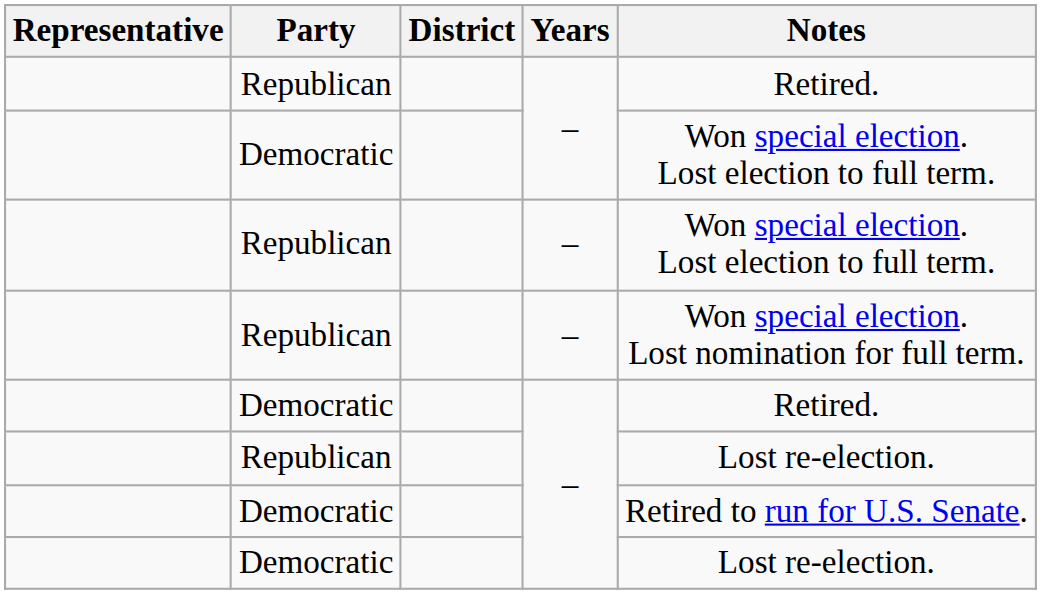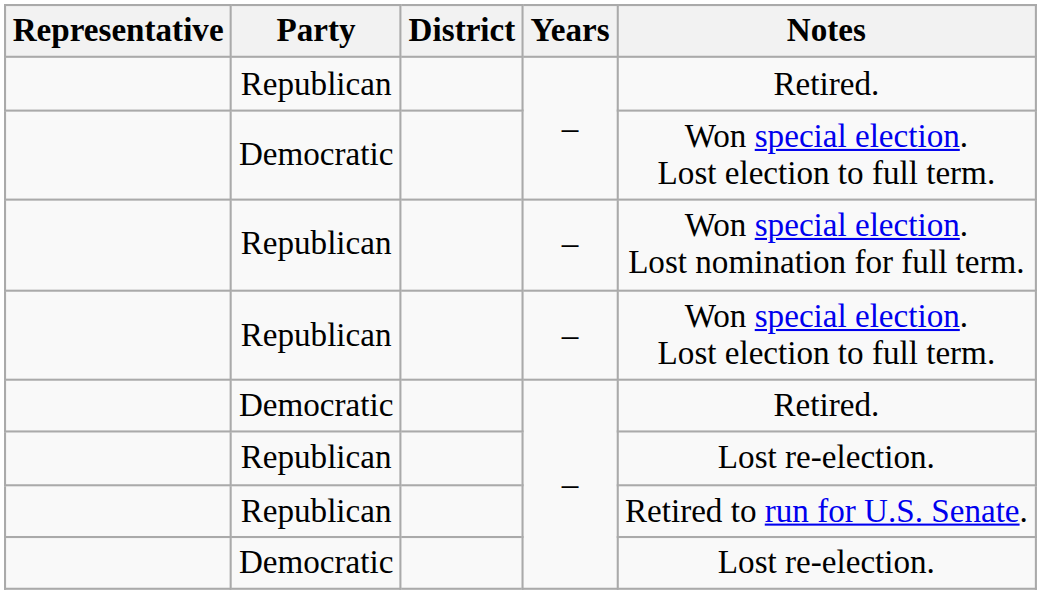(826, 244) Won special election. Lost election to full term. -> (826, 244) Won special election. Lost nomination for full term.
(826, 334) Won special election. Lost nomination for full term. -> (826, 334) Won special election. Lost election to full term.
(316, 510) Democratic -> (316, 510) Republican
